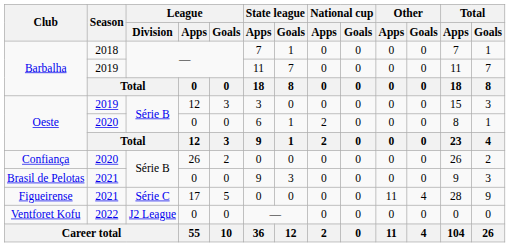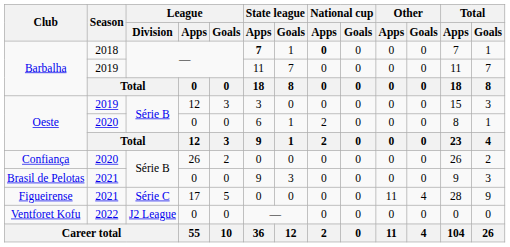(259, 50) normal -> (259, 50) bold
(324, 50) normal -> (324, 50) bold
